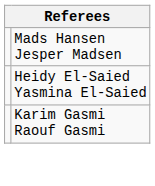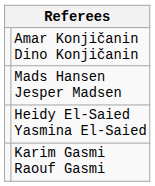+ row: (76, 47)
